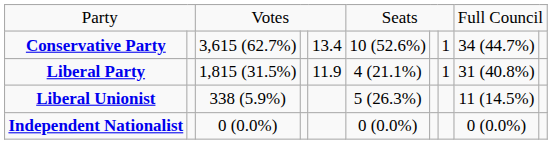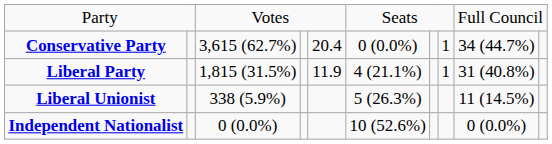(327, 44) 13.4 -> (327, 44) 20.4
(388, 44) 10 (52.6%) -> (388, 44) 0 (0.0%)
(388, 125) 0 (0.0%) -> (388, 125) 10 (52.6%)
